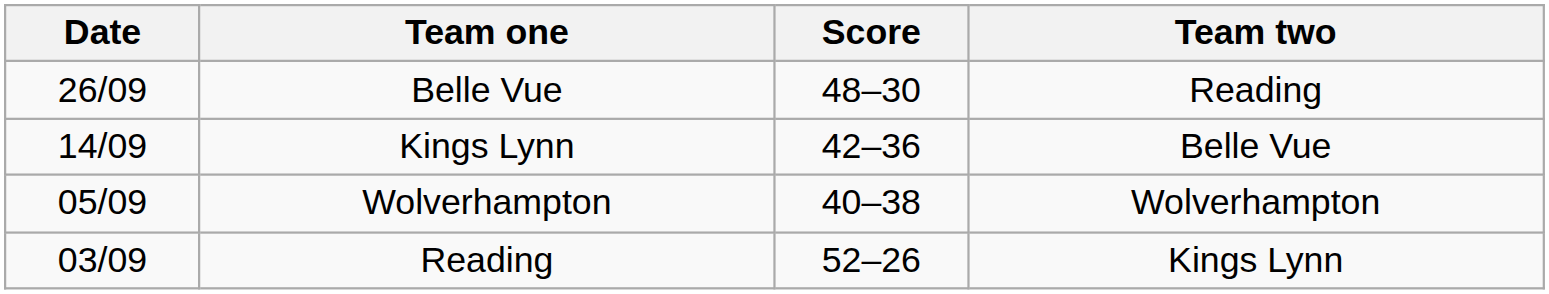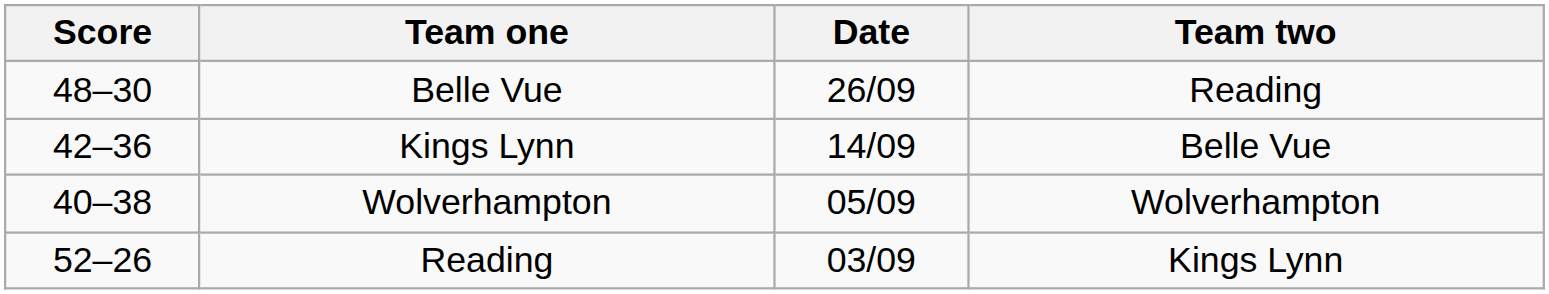columns swapped: (103, 32) <-> (871, 32)
